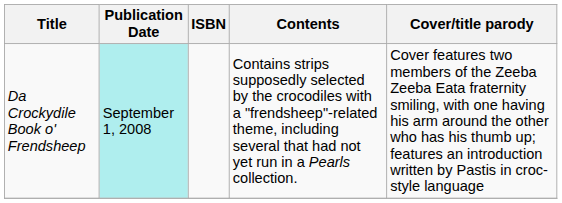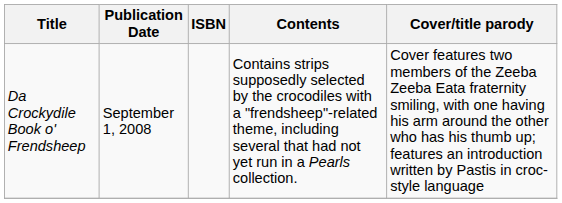(138, 121) paleturquoise background -> (138, 121) no background
